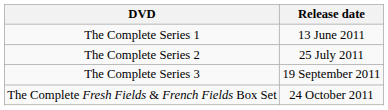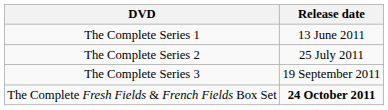(331, 94) normal -> (331, 94) bold
